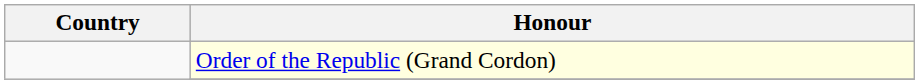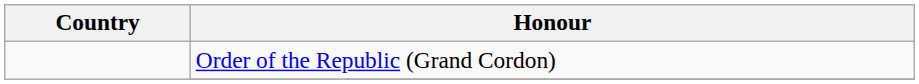(376, 60) lightyellow background -> (376, 60) no background
